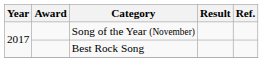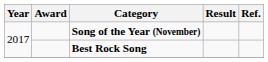(133, 31) normal -> (136, 31) bold
(108, 48) normal -> (109, 48) bold
